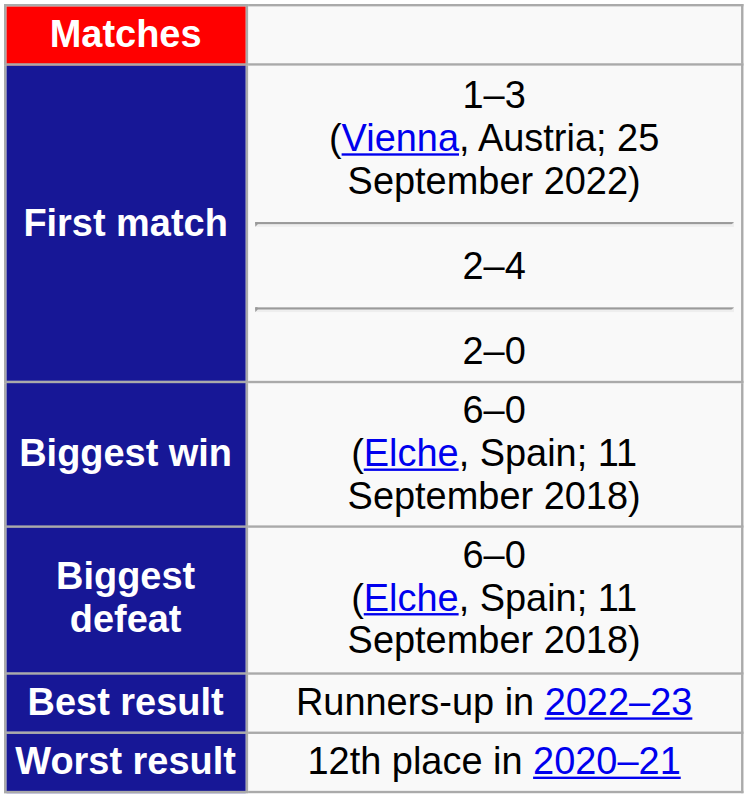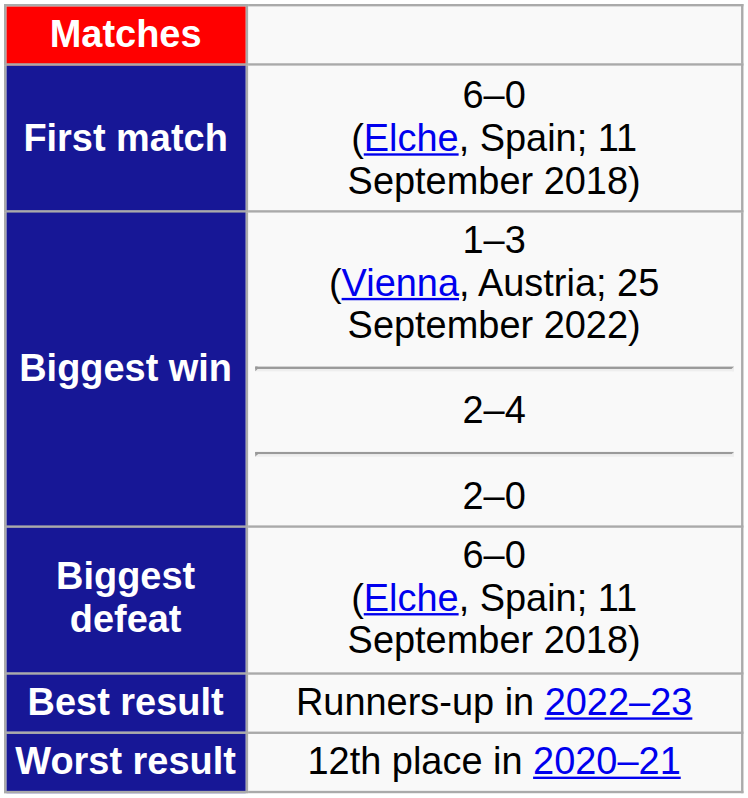(494, 222) 1–3 (Vienna, Austria; 25 September 2022) 2–4 2–0 -> (494, 137) 6–0 (Elche, Spain; 11 September 2018)
(494, 453) 6–0 (Elche, Spain; 11 September 2018) -> (494, 368) 1–3 (Vienna, Austria; 25 September 2022) 2–4 2–0
